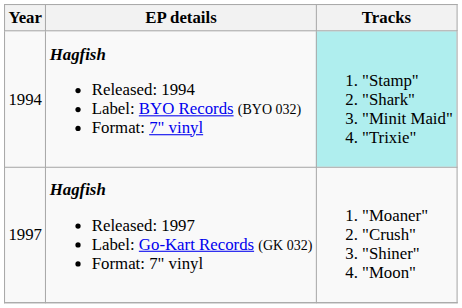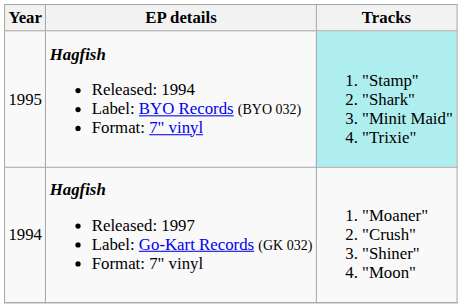(25, 99) 1994 -> (25, 99) 1995
(25, 234) 1997 -> (25, 234) 1994
